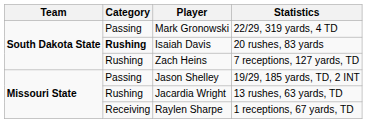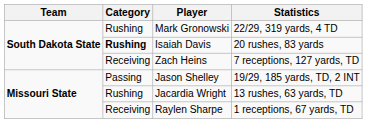(123, 29) Passing -> (124, 29) Rushing
(124, 61) Rushing -> (128, 61) Receiving
